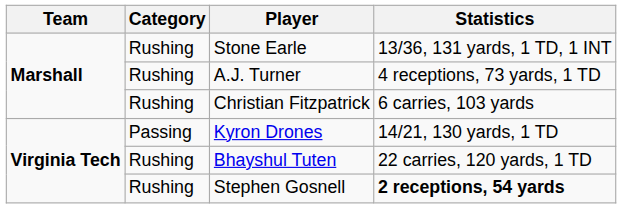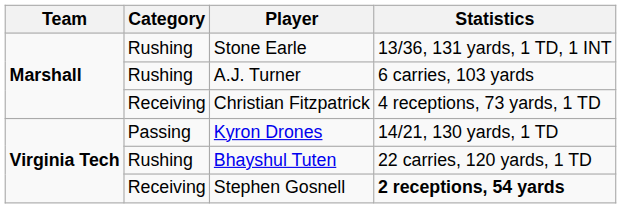(489, 75) 4 receptions, 73 yards, 1 TD -> (456, 75) 6 carries, 103 yards
(161, 103) Rushing -> (167, 103) Receiving
(456, 103) 6 carries, 103 yards -> (489, 103) 4 receptions, 73 yards, 1 TD
(161, 188) Rushing -> (167, 188) Receiving
